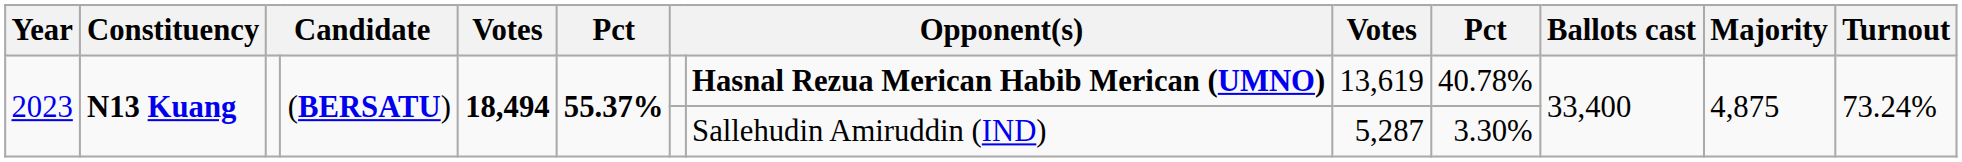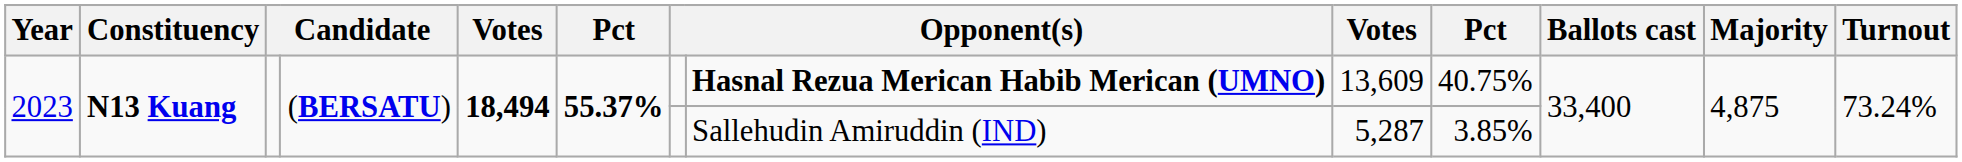(1382, 80) 13,619 -> (1382, 80) 13,609
(1485, 80) 40.78% -> (1485, 80) 40.75%
(1493, 131) 3.30% -> (1493, 131) 3.85%
